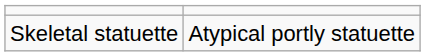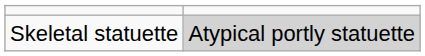(302, 32) no background -> (302, 32) lightgrey background
